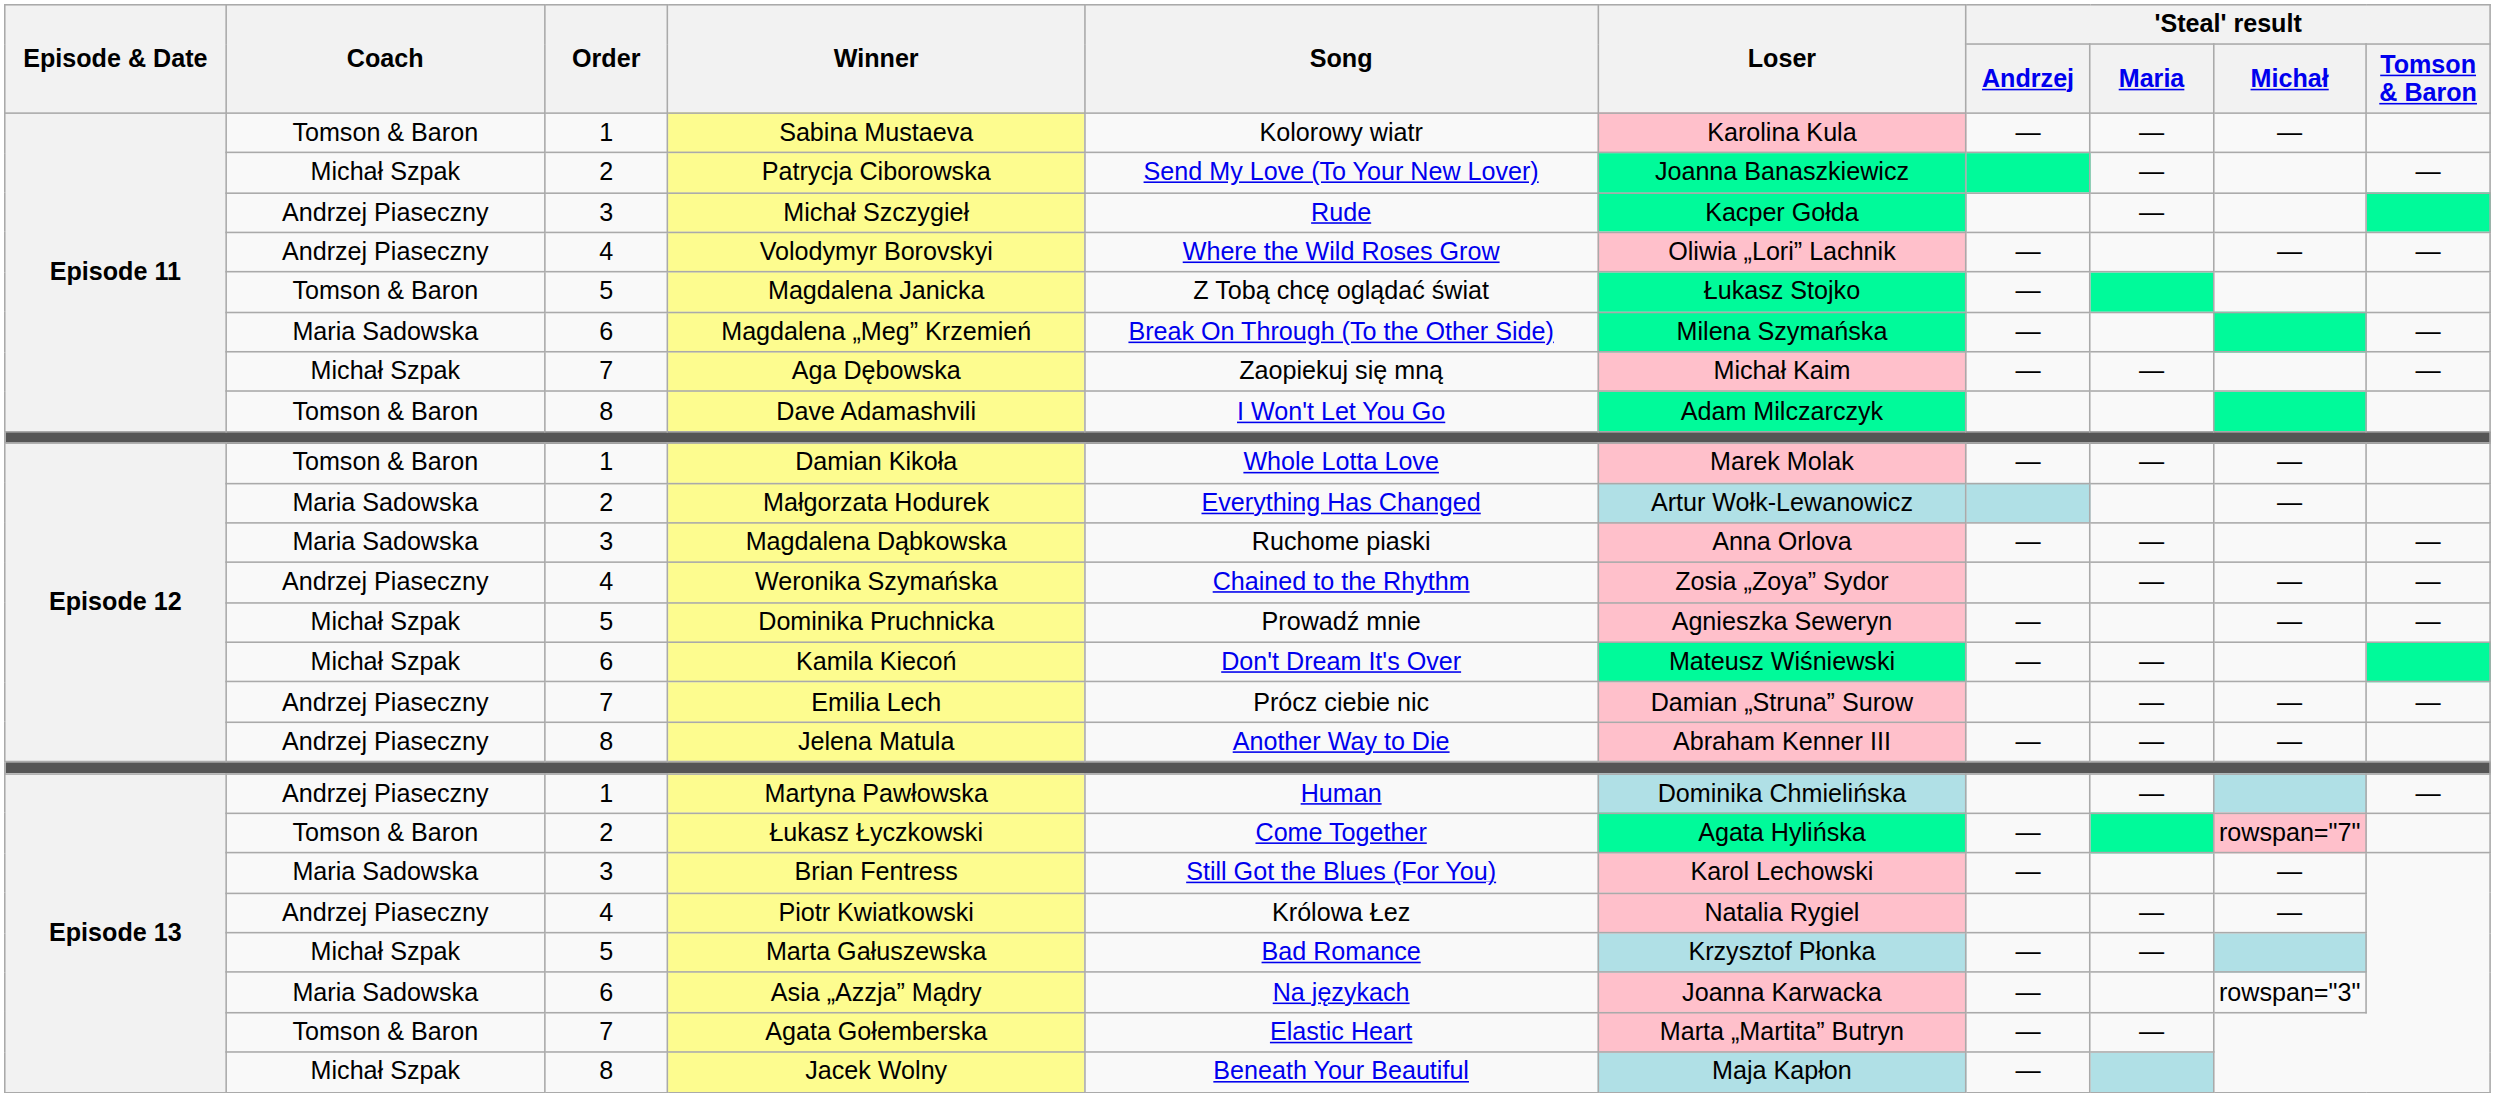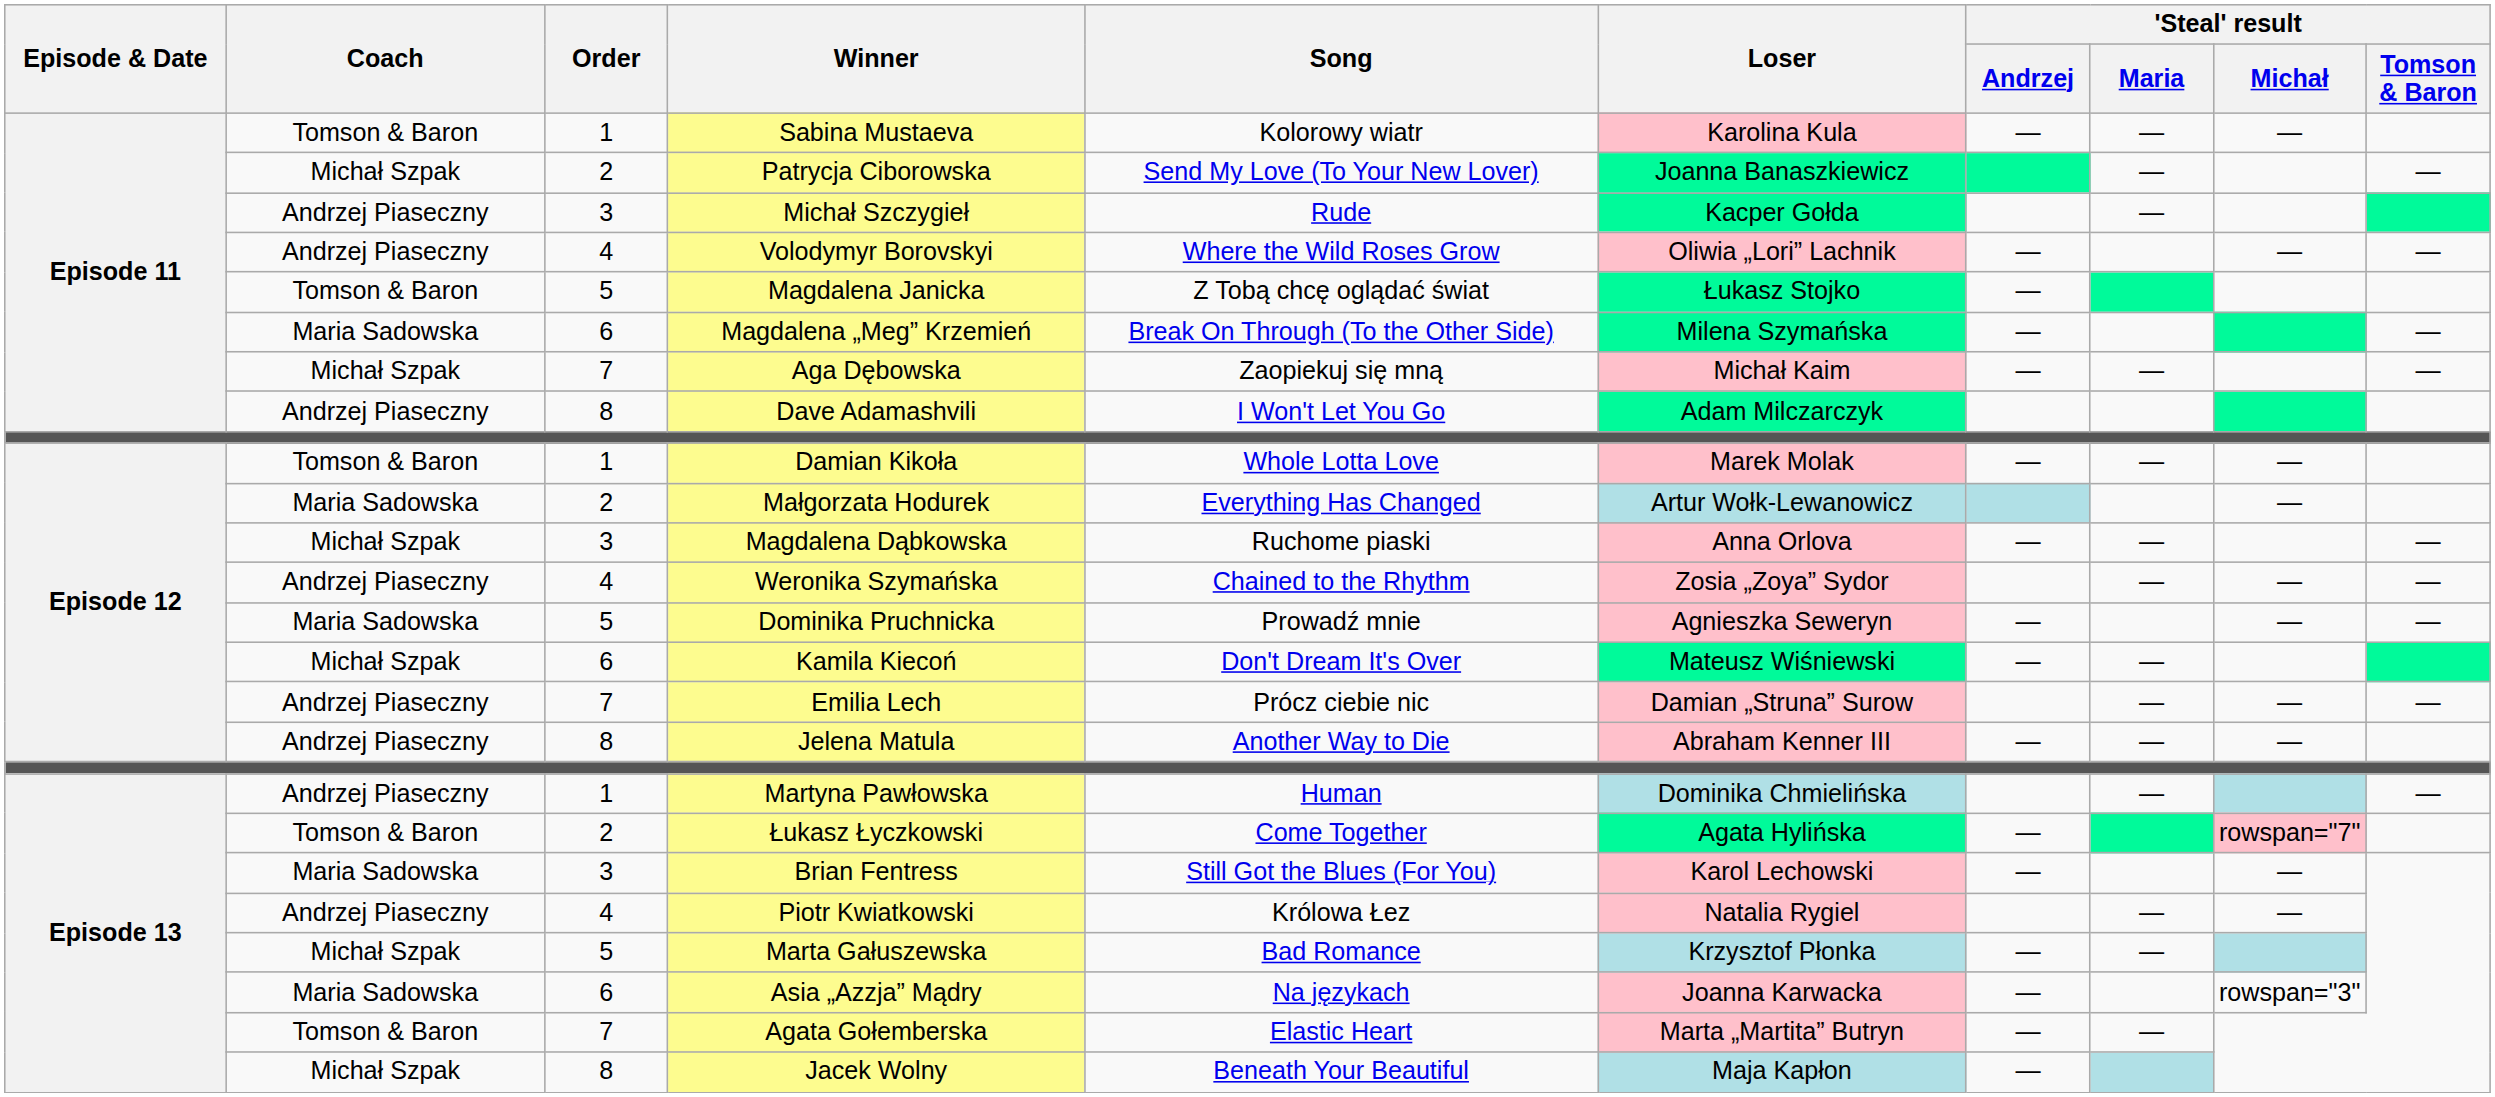(385, 411) Tomson & Baron -> (385, 411) Andrzej Piaseczny
(385, 542) Maria Sadowska -> (385, 542) Michał Szpak
(385, 622) Michał Szpak -> (385, 622) Maria Sadowska
